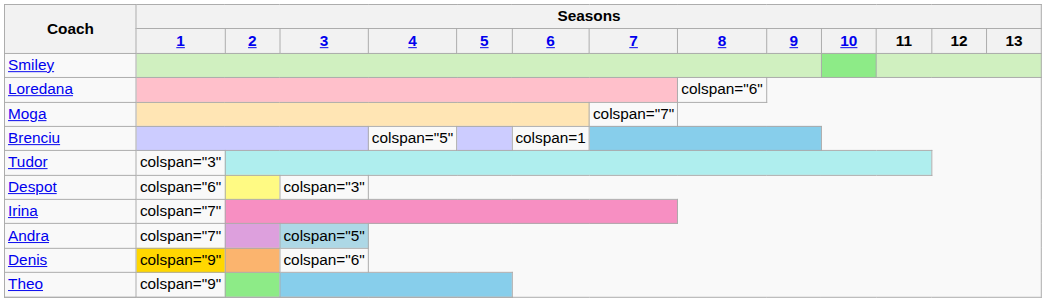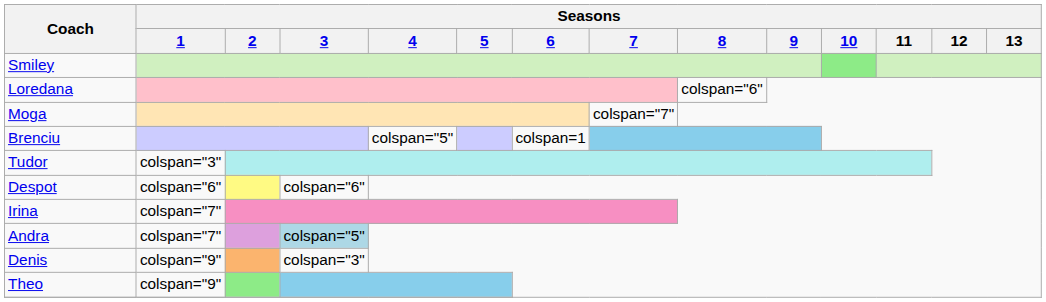(324, 187) colspan="3" -> (324, 187) colspan="6"
(181, 260) gold background -> (181, 260) no background
(324, 260) colspan="6" -> (324, 260) colspan="3"
